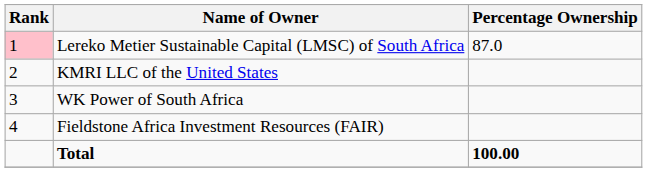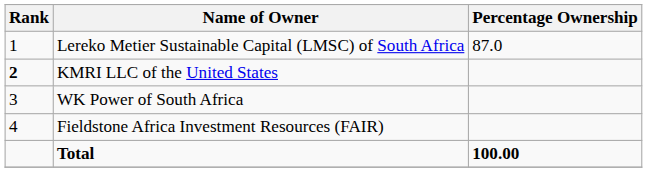(13, 45) pink background -> (13, 45) no background
(13, 72) normal -> (13, 72) bold
